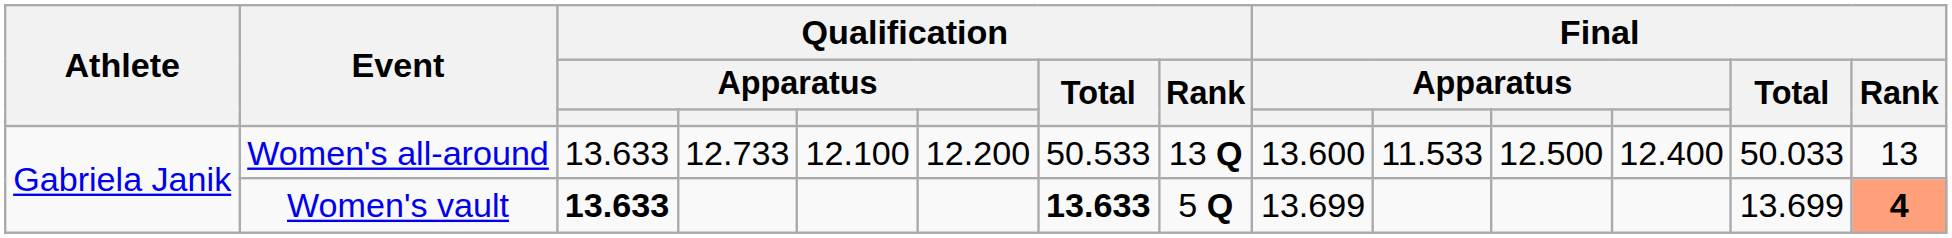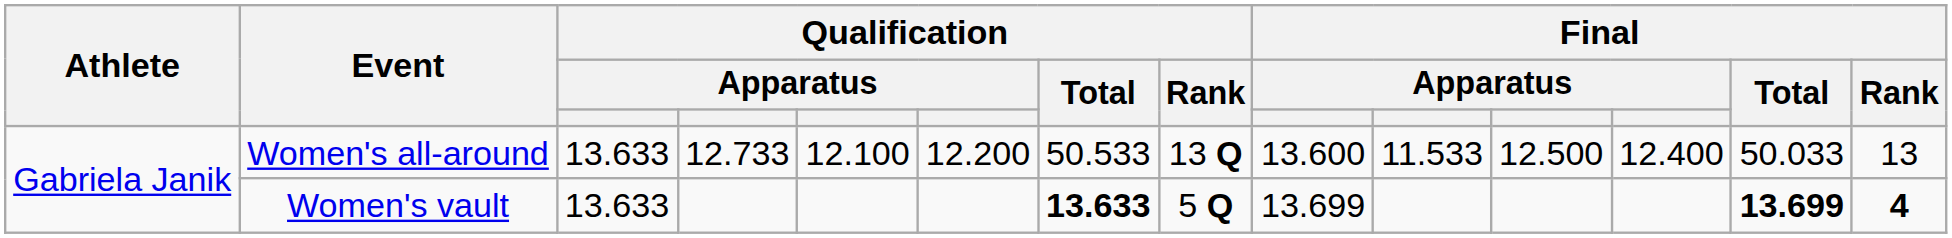(617, 207) bold -> (617, 207) normal
(1792, 207) normal -> (1792, 207) bold
(1899, 207) lightsalmon background -> (1899, 207) no background
